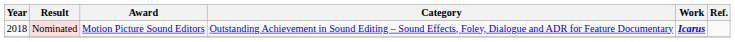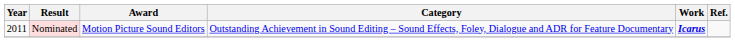(17, 28) 2018 -> (17, 28) 2011
